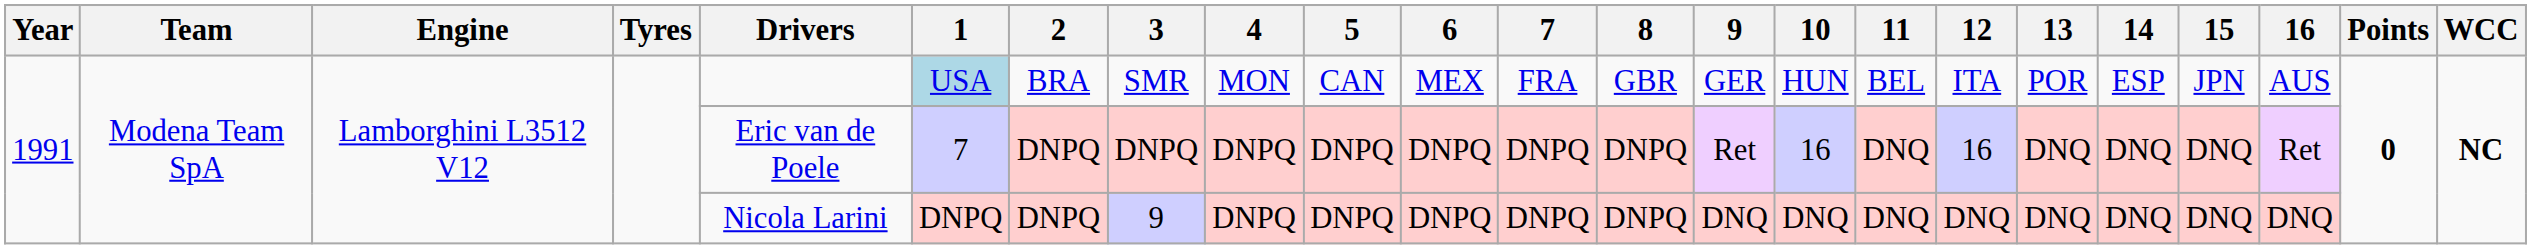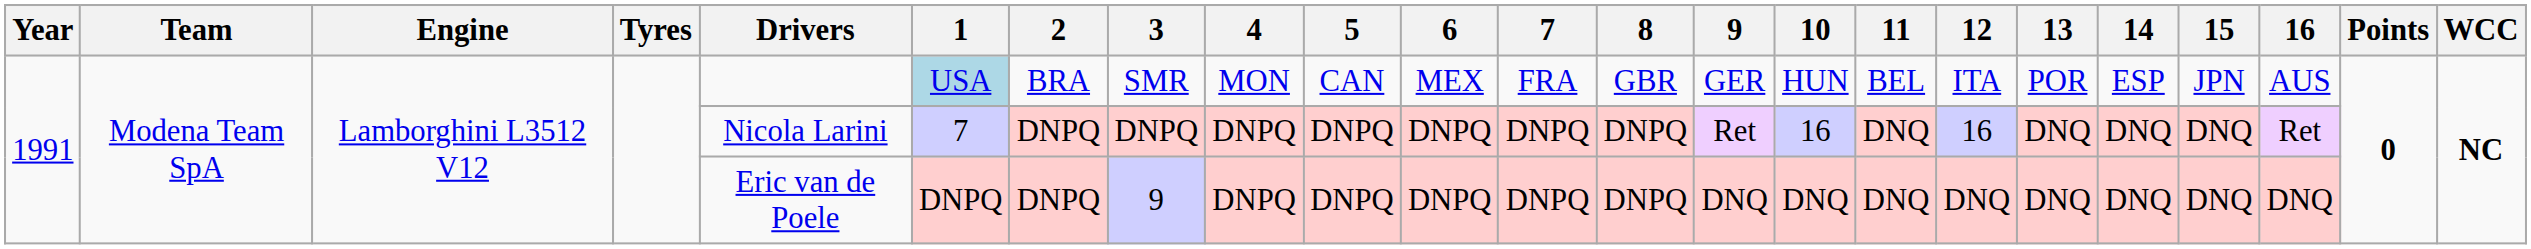(805, 149) Eric van de Poele -> (805, 131) Nicola Larini
(805, 218) Nicola Larini -> (805, 200) Eric van de Poele
